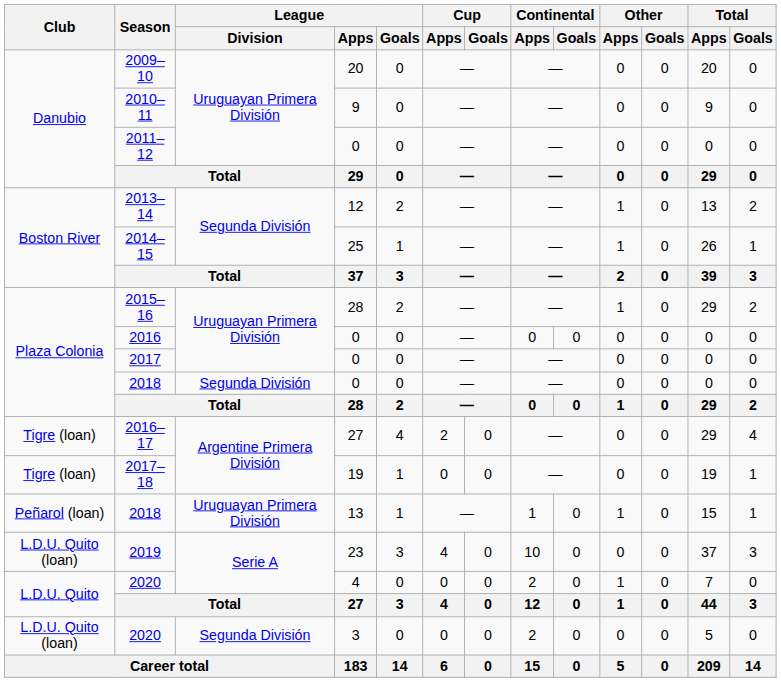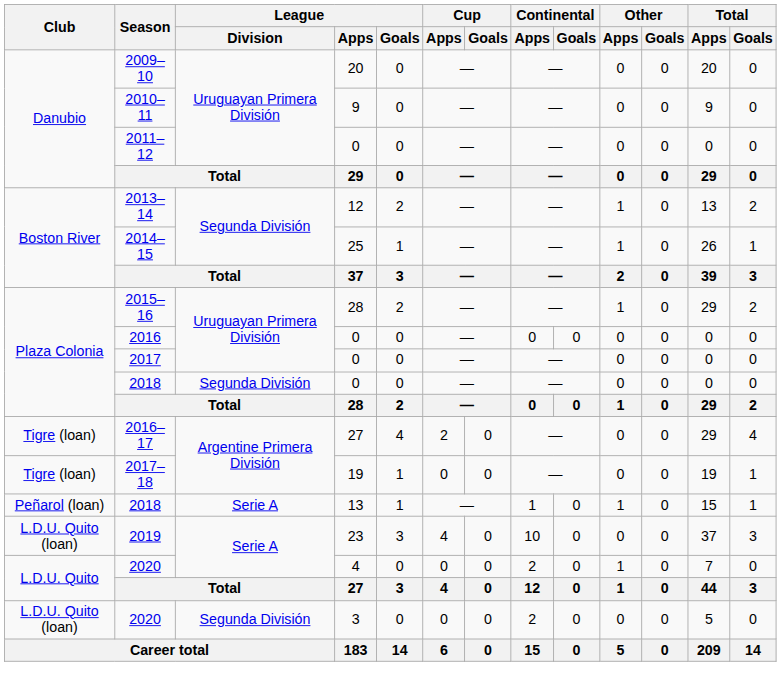(255, 513) Uruguayan Primera División -> (255, 505) Serie A
